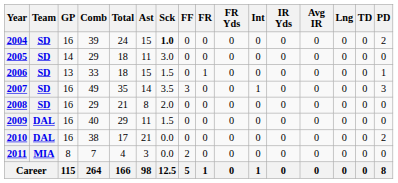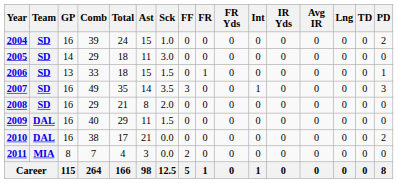(167, 40) bold -> (167, 40) normal
